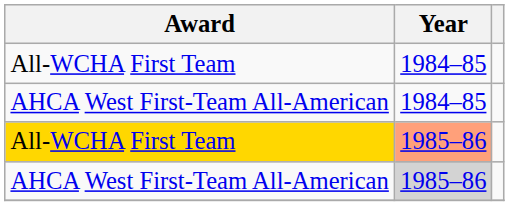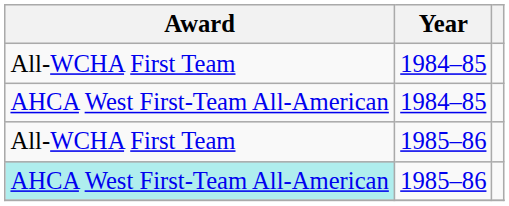(123, 141) gold background -> (123, 141) no background
(443, 141) lightsalmon background -> (443, 141) no background
(200, 180) no background -> (200, 180) paleturquoise background
(443, 180) lightgrey background -> (443, 180) no background
